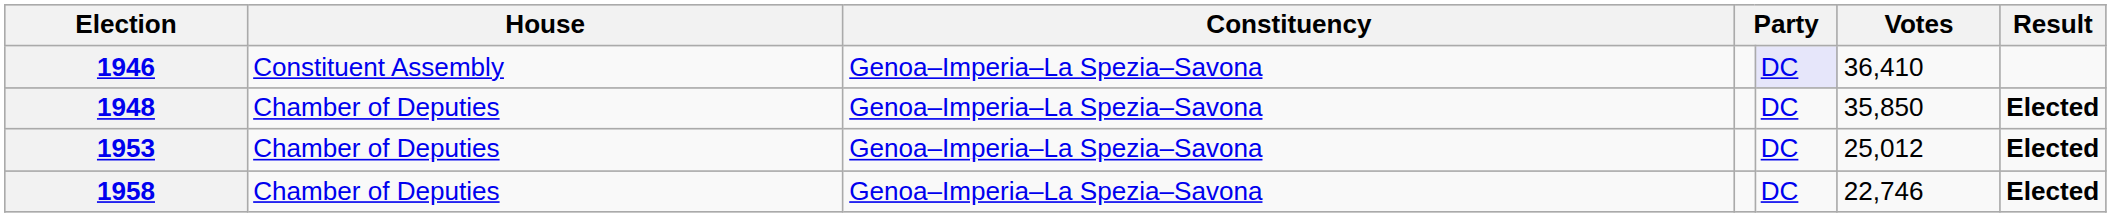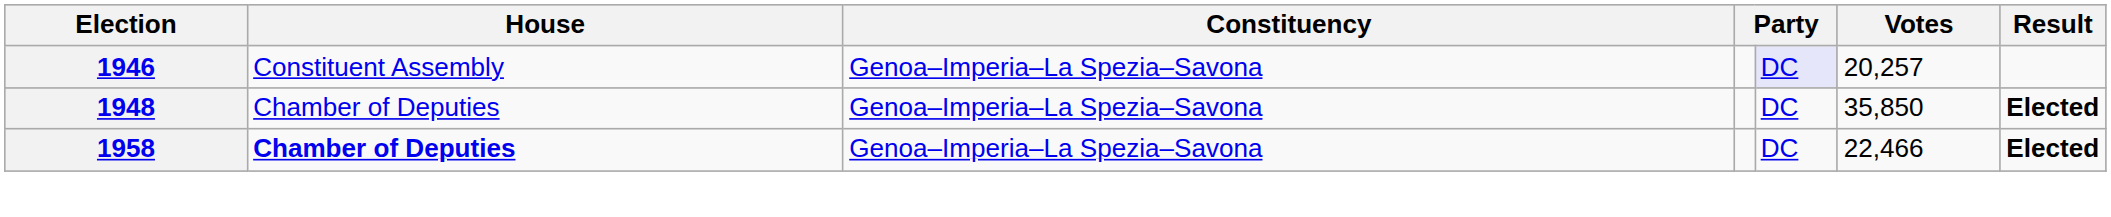(1884, 66) 36,410 -> (1884, 66) 20,257
- row: (126, 149)
(376, 190) normal -> (384, 149) bold
(1884, 190) 22,746 -> (1884, 149) 22,466
